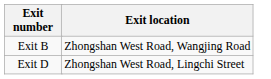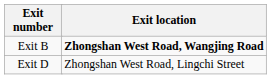(157, 45) normal -> (164, 45) bold
